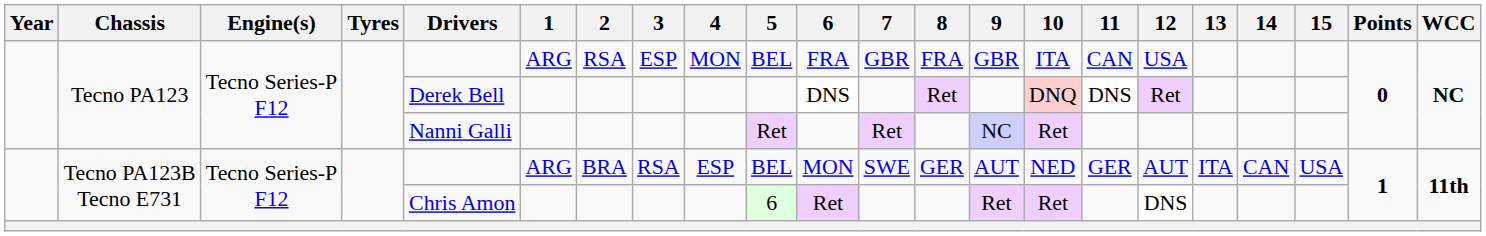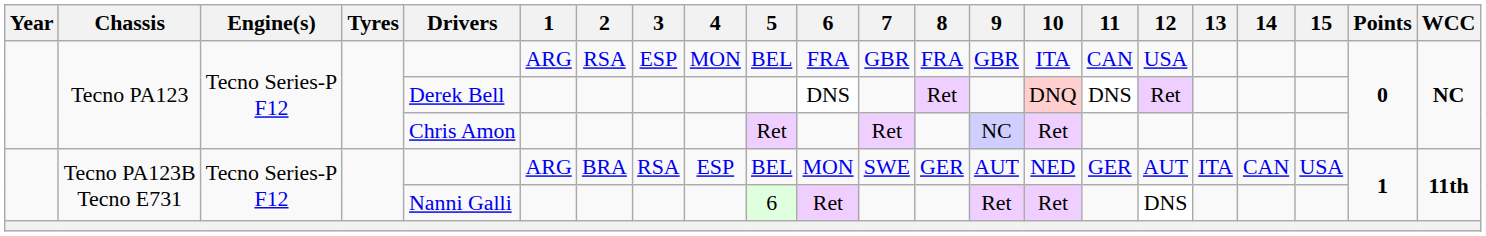(460, 131) Nanni Galli -> (462, 131) Chris Amon
(462, 203) Chris Amon -> (460, 203) Nanni Galli
